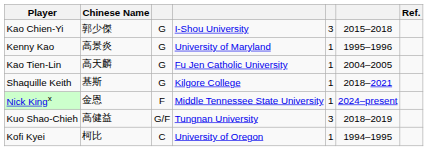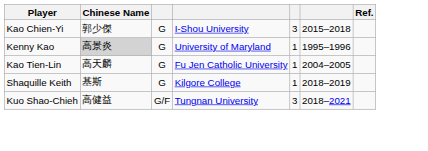(97, 46) no background -> (97, 46) lightgrey background
(368, 83) 2018–2021 -> (326, 83) 2018–2019
- row: (29, 101)
(368, 119) 2018–2019 -> (326, 101) 2018–2021
- row: (26, 137)
